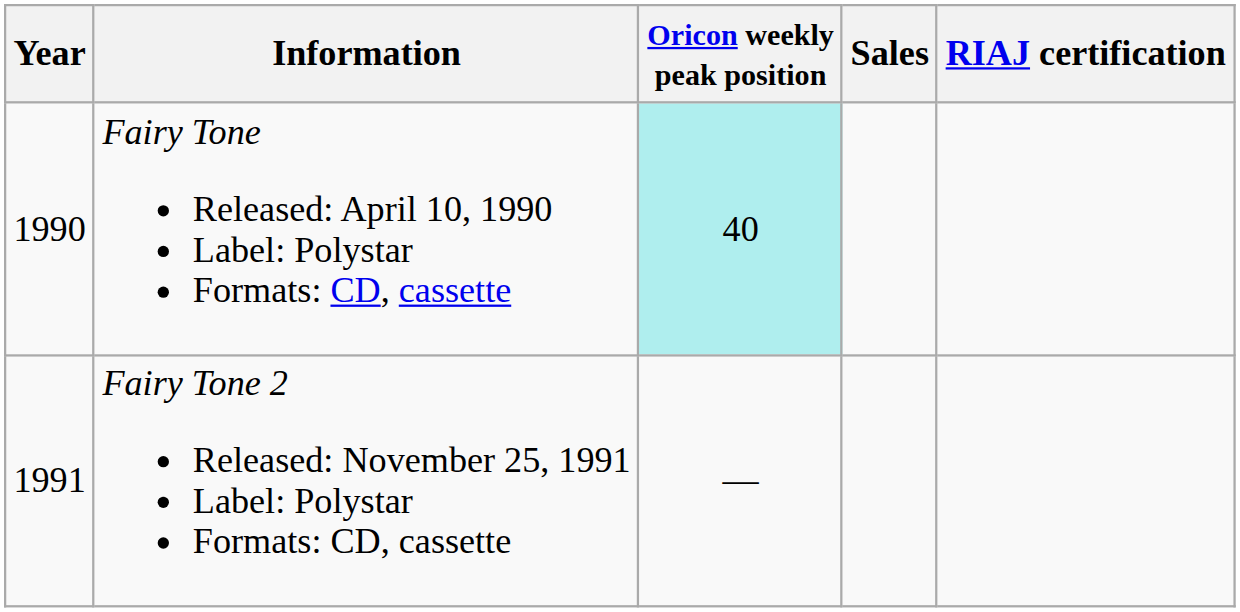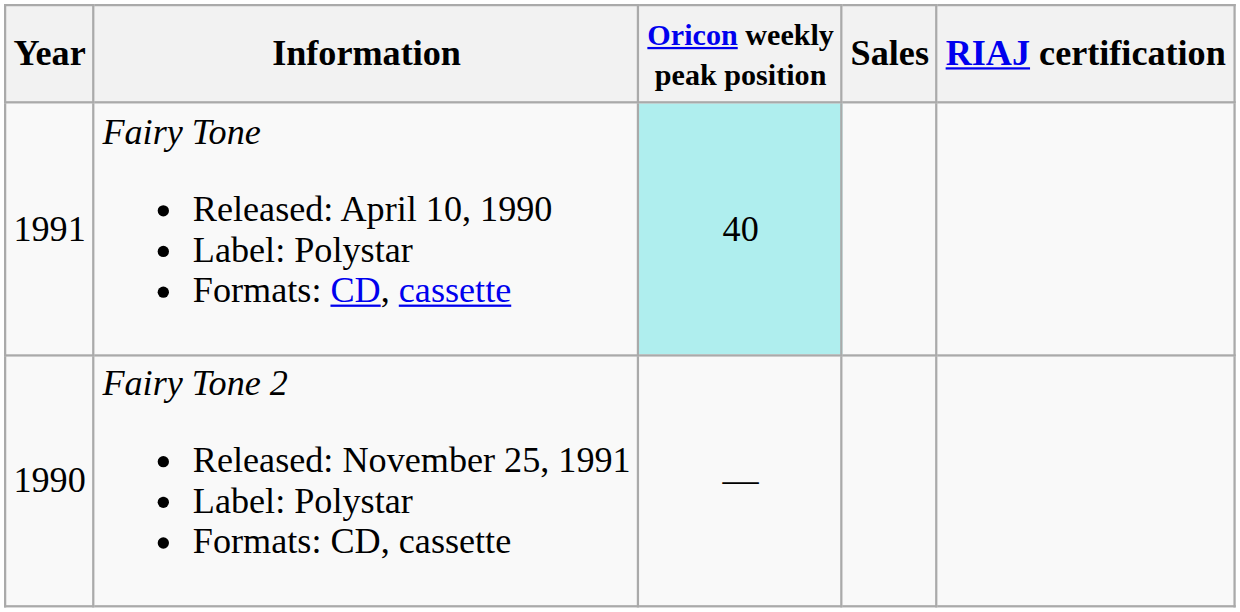(50, 228) 1990 -> (50, 228) 1991
(50, 480) 1991 -> (50, 480) 1990
